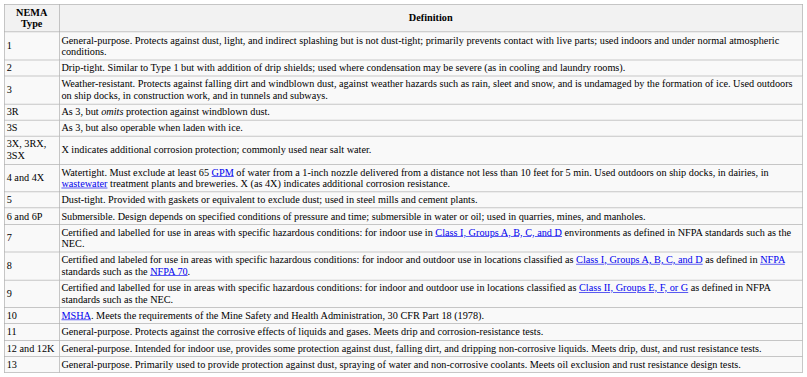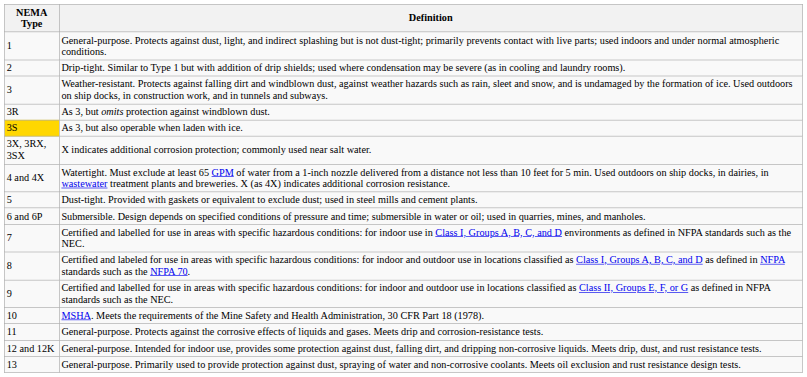(12, 128) no background -> (12, 128) gold background
